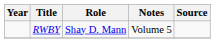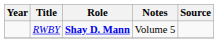(96, 29) normal -> (97, 29) bold
